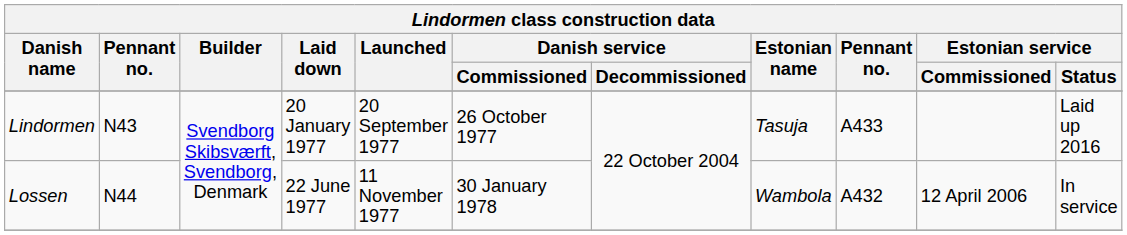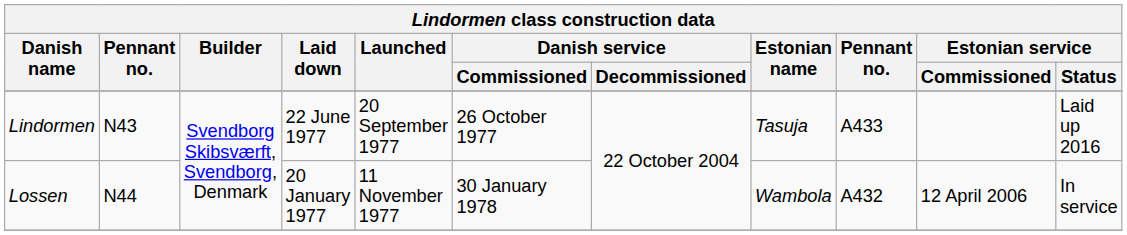(318, 126) 20 January 1977 -> (318, 126) 22 June 1977
(318, 196) 22 June 1977 -> (318, 196) 20 January 1977
